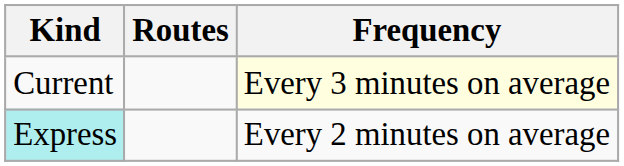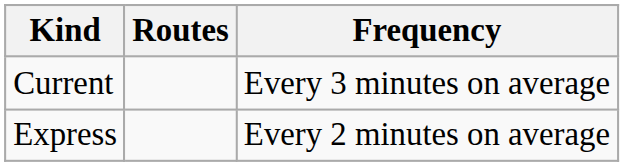(427, 82) lightyellow background -> (427, 82) no background
(65, 134) paleturquoise background -> (65, 134) no background
